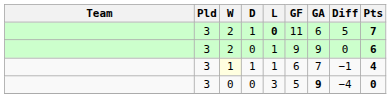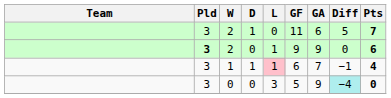(274, 31) bold -> (274, 31) normal
(207, 49) normal -> (207, 49) bold
(230, 67) lightyellow background -> (230, 67) no background
(274, 67) no background -> (274, 67) pink background
(318, 85) bold -> (318, 85) normal
(345, 85) no background -> (345, 85) paleturquoise background
